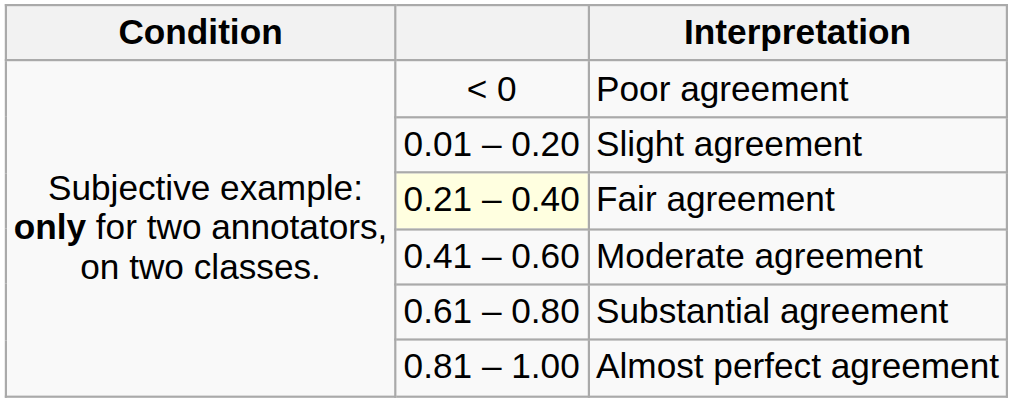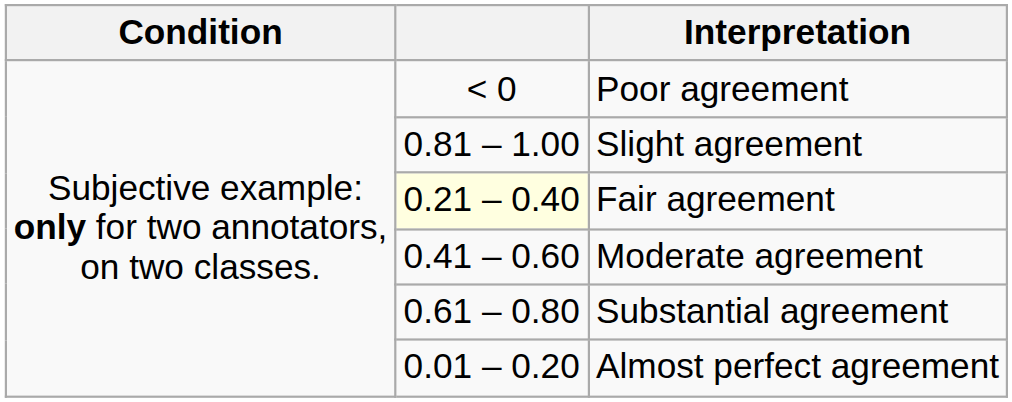(492, 144) 0.01 – 0.20 -> (492, 144) 0.81 – 1.00
(492, 367) 0.81 – 1.00 -> (492, 367) 0.01 – 0.20
